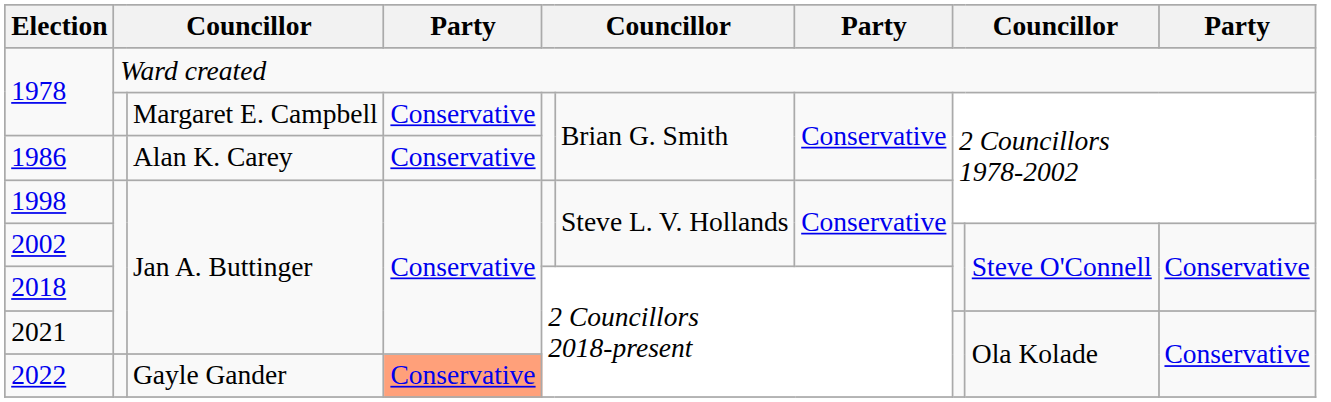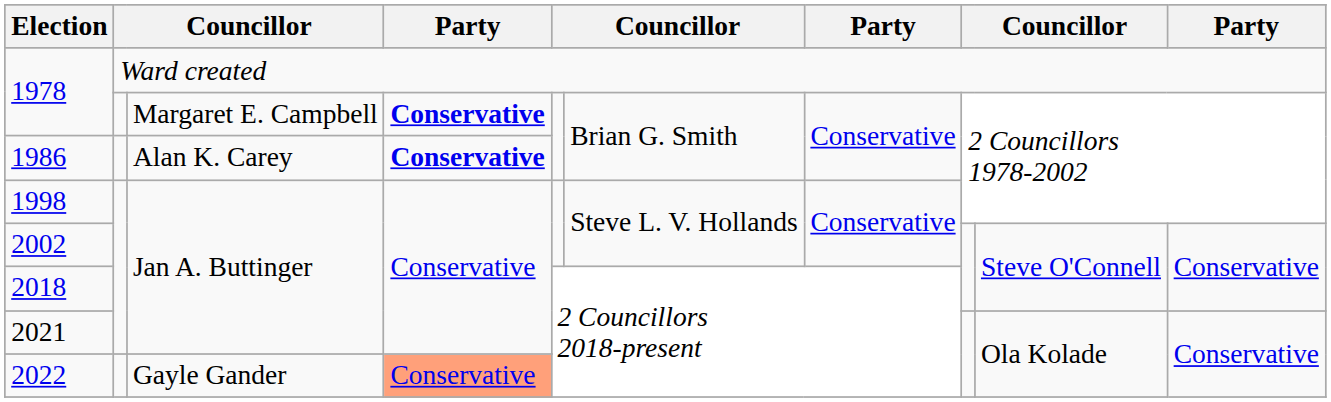(463, 113) normal -> (468, 113) bold
(463, 157) normal -> (468, 157) bold
